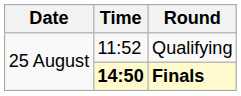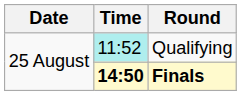(119, 47) no background -> (119, 47) paleturquoise background
